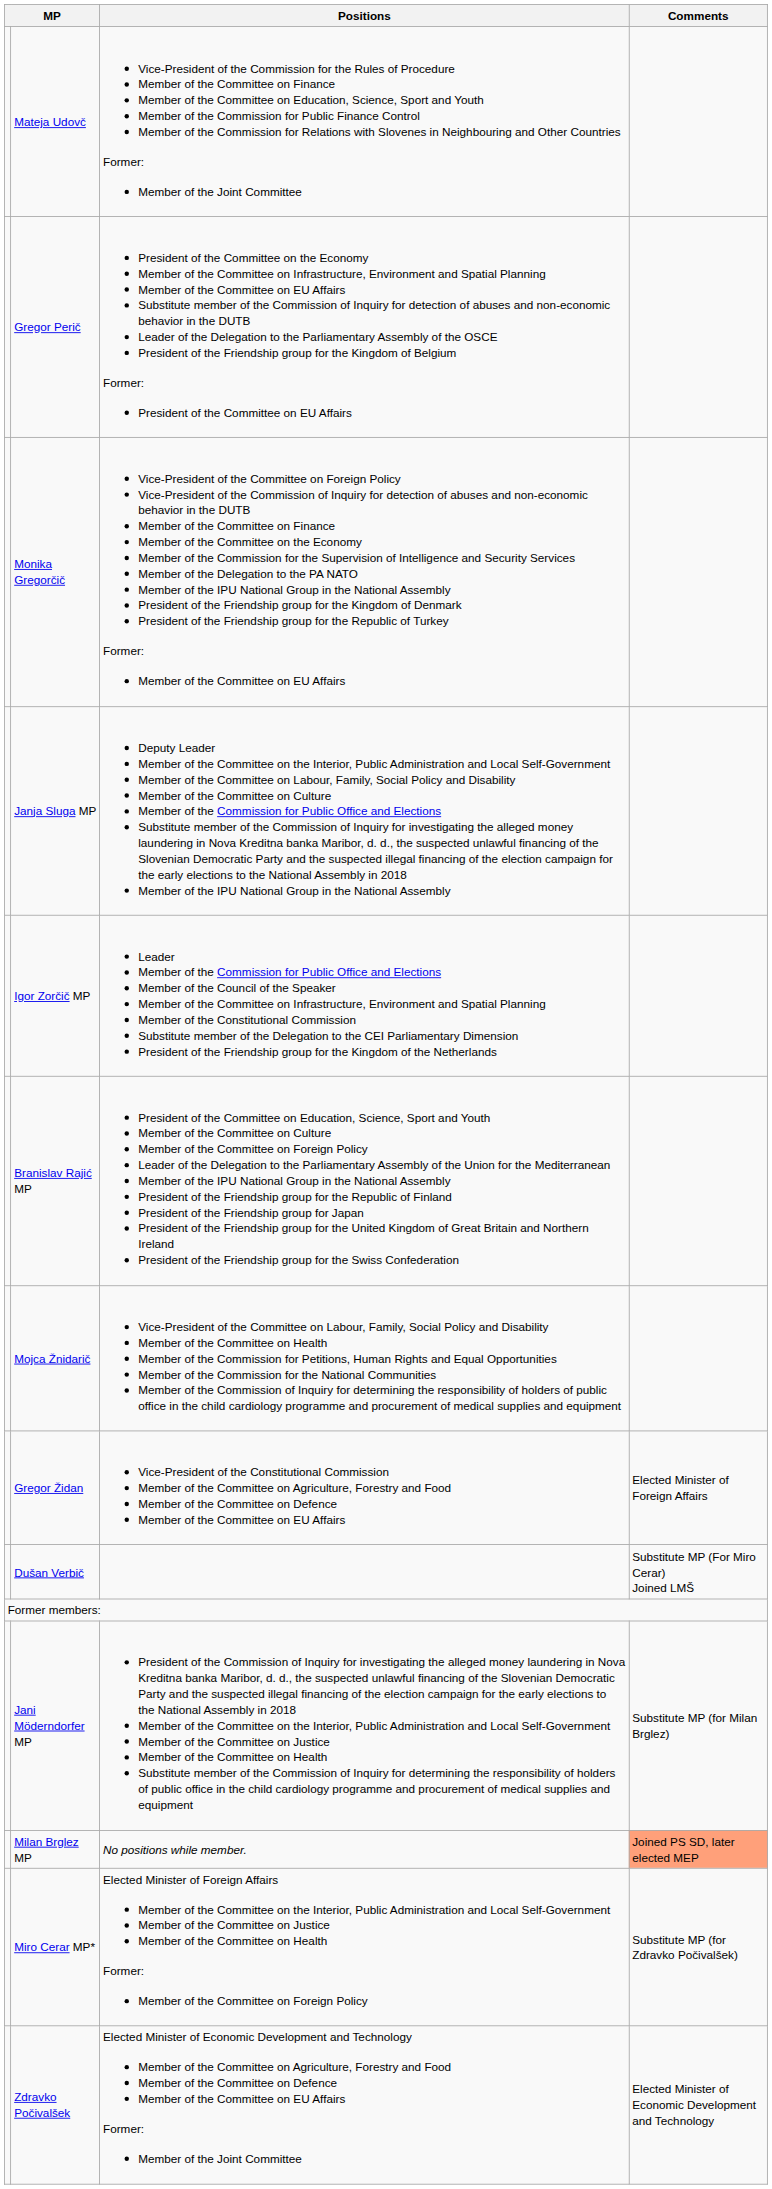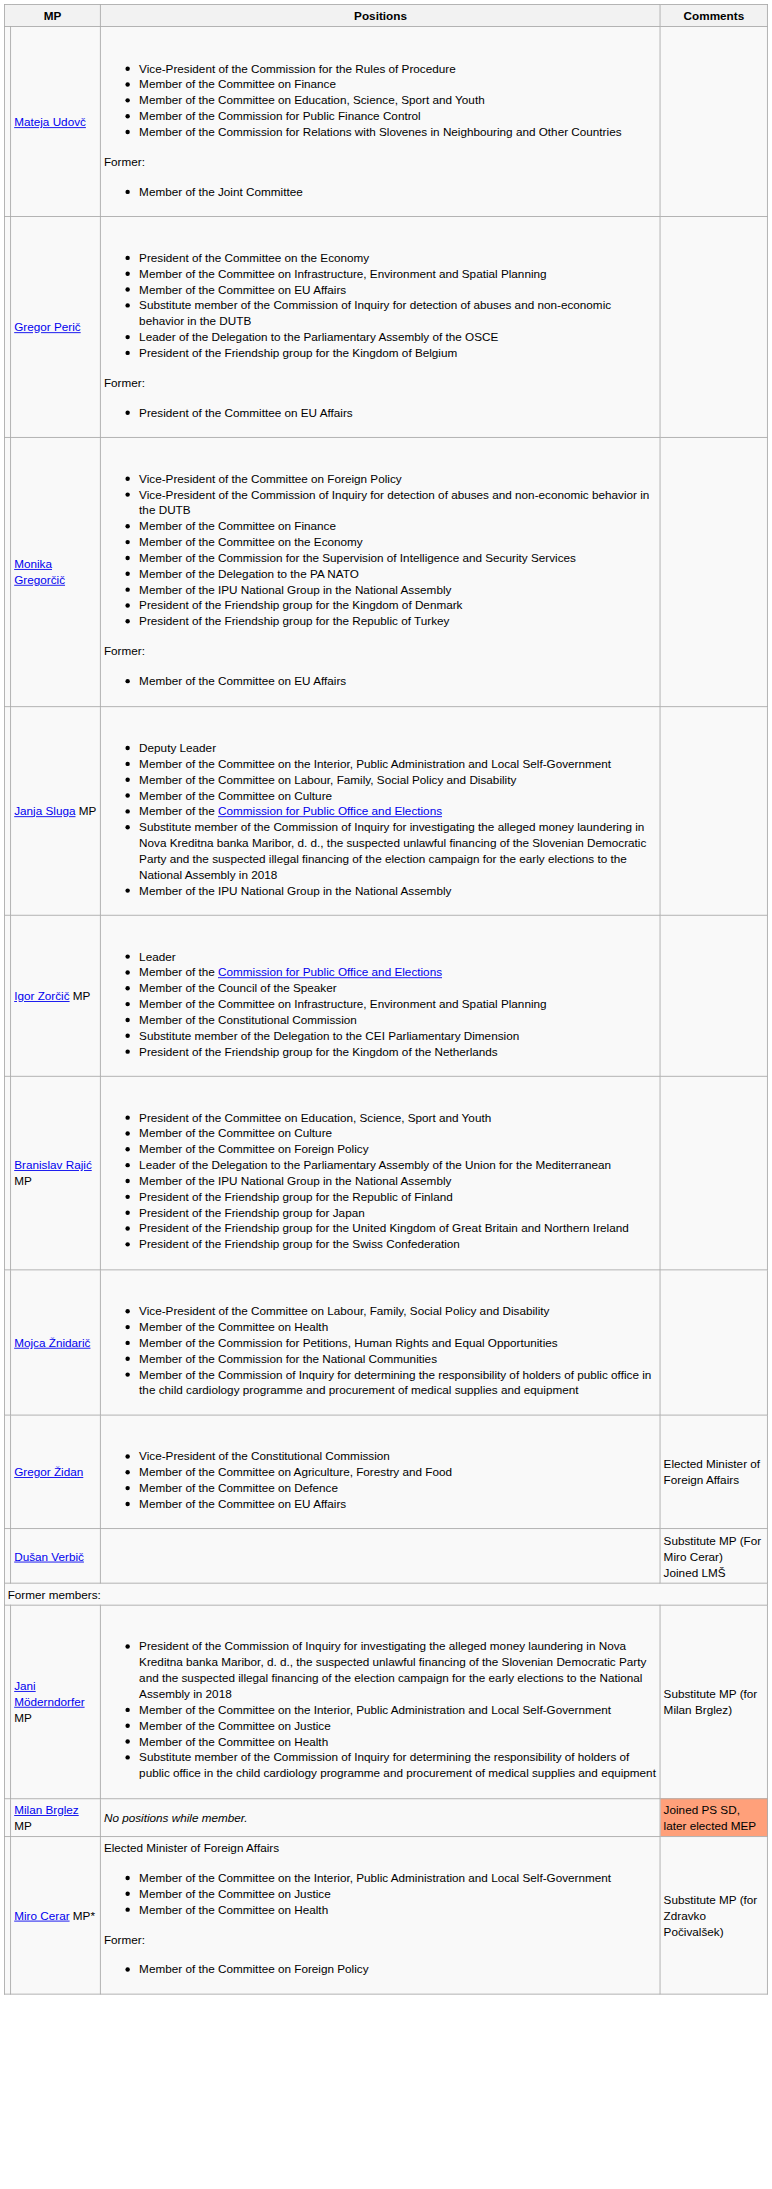- row: (42, 2105)
